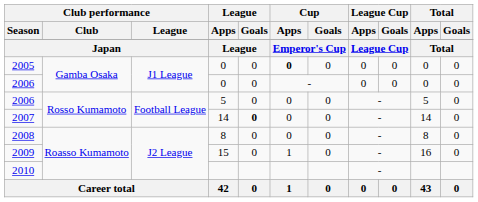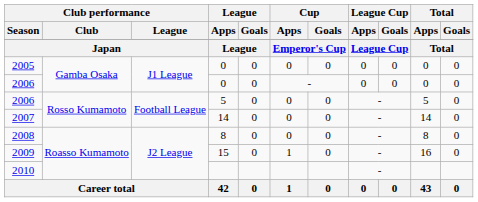(289, 65) bold -> (289, 65) normal
(254, 118) bold -> (254, 118) normal
